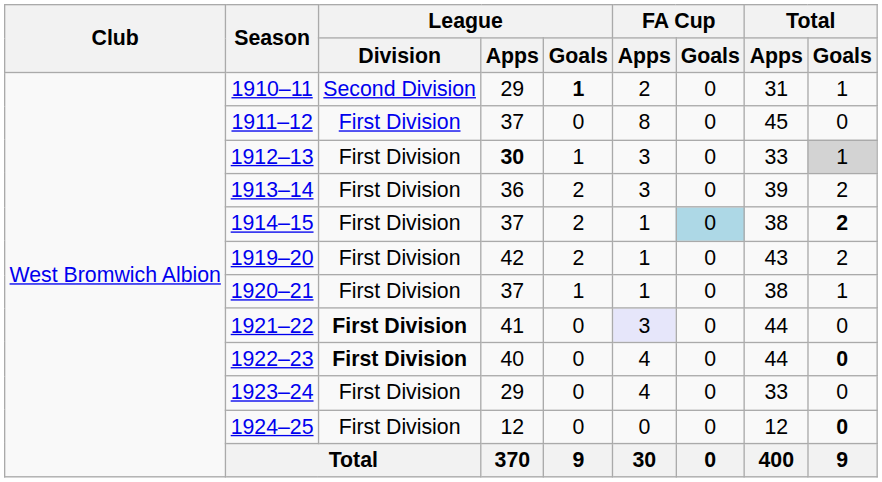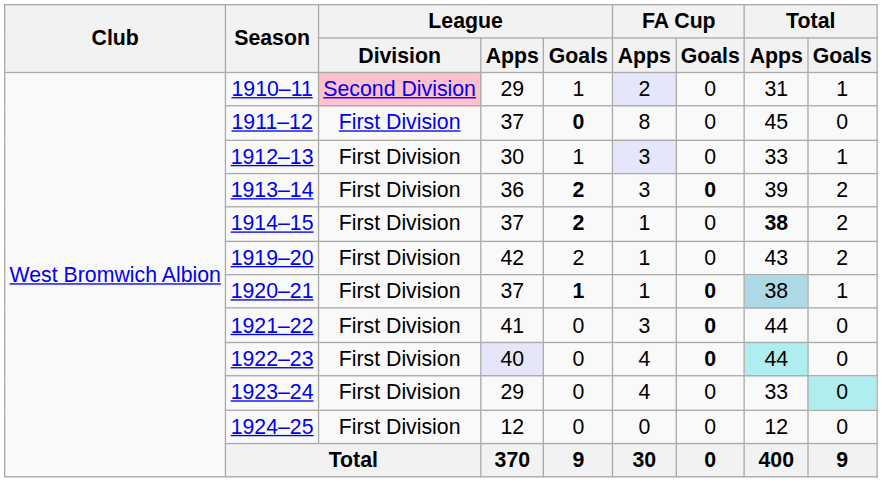(400, 88) no background -> (400, 88) pink background
(578, 88) bold -> (578, 88) normal
(644, 88) no background -> (644, 88) lavender background
(578, 122) normal -> (578, 122) bold
(512, 156) bold -> (512, 156) normal
(644, 156) no background -> (644, 156) lavender background
(842, 156) lightgrey background -> (842, 156) no background
(578, 190) normal -> (578, 190) bold
(710, 190) normal -> (710, 190) bold
(578, 223) normal -> (578, 223) bold
(710, 223) lightblue background -> (710, 223) no background
(776, 223) normal -> (776, 223) bold
(842, 223) bold -> (842, 223) normal
(578, 291) normal -> (578, 291) bold
(710, 291) normal -> (710, 291) bold
(776, 291) no background -> (776, 291) lightblue background
(400, 325) bold -> (400, 325) normal
(644, 325) lavender background -> (644, 325) no background
(710, 325) normal -> (710, 325) bold
(400, 358) bold -> (400, 358) normal
(512, 358) no background -> (512, 358) lavender background
(710, 358) normal -> (710, 358) bold
(776, 358) no background -> (776, 358) paleturquoise background
(842, 358) bold -> (842, 358) normal
(842, 392) no background -> (842, 392) paleturquoise background
(842, 426) bold -> (842, 426) normal
